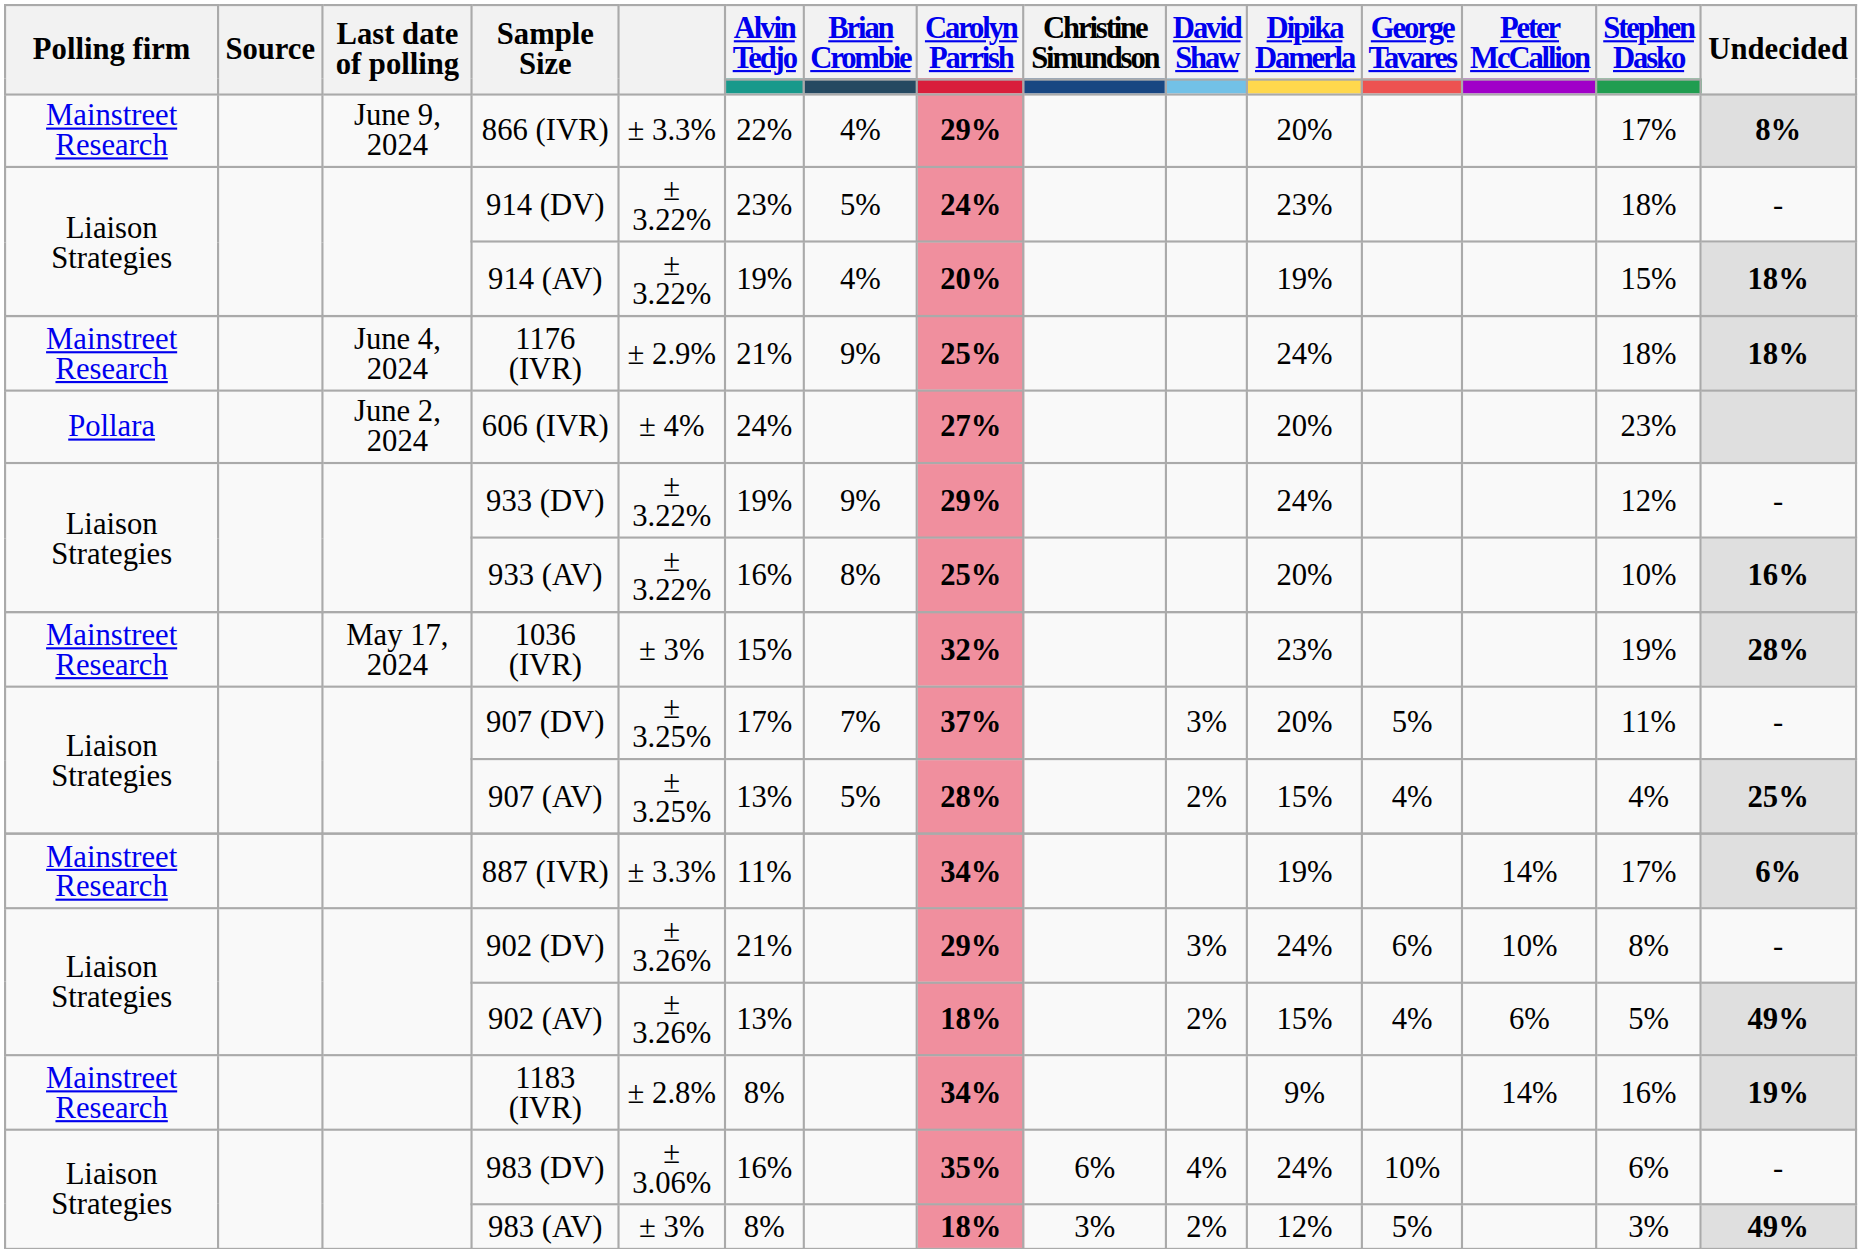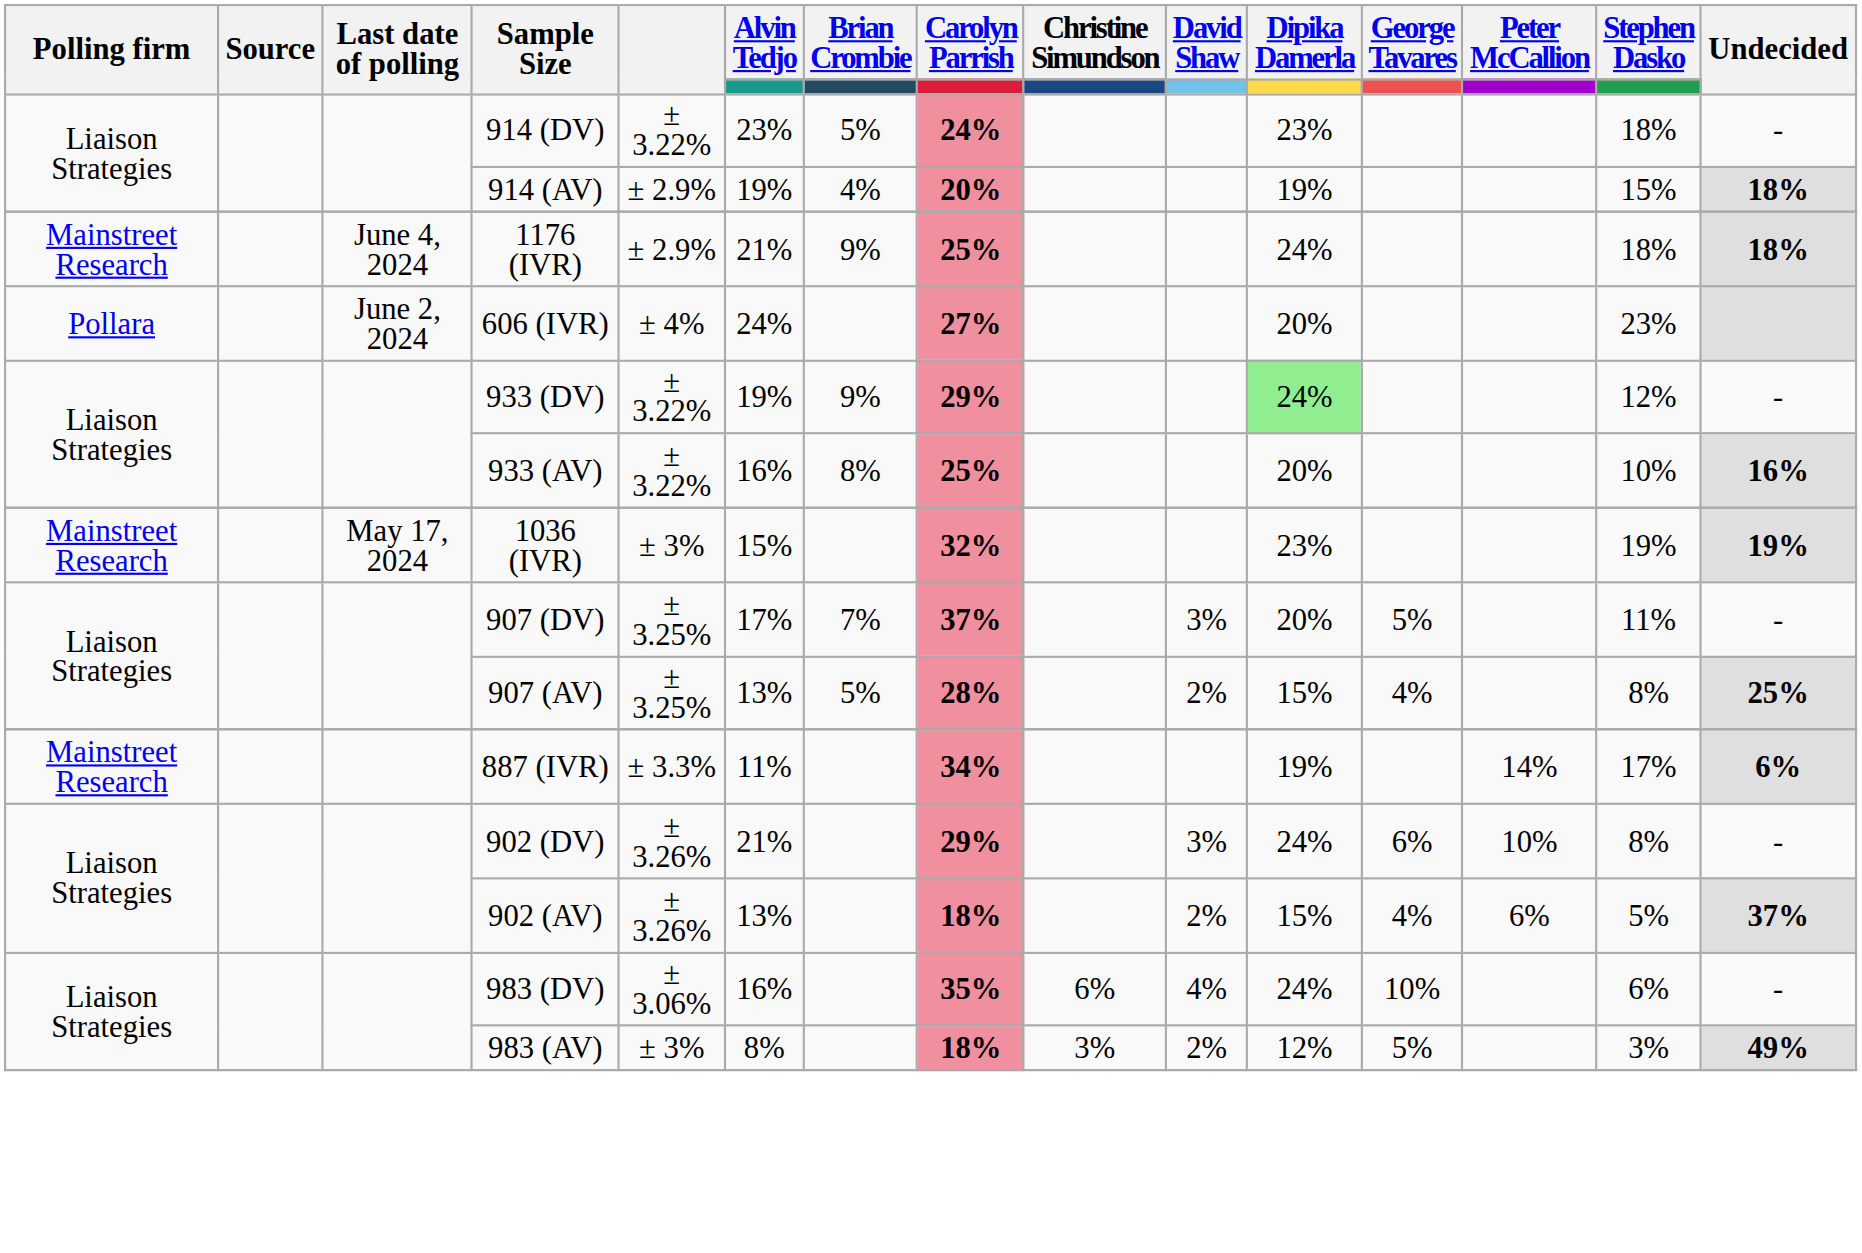- row: (545, 131)
(672, 279) ± 3.22% -> (672, 190) ± 2.9%
(1305, 501) no background -> (1305, 397) lightgreen background
(1778, 649) 28% -> (1778, 545) 19%
(1649, 797) 4% -> (1649, 693) 8%
(1778, 1019) 49% -> (1778, 915) 37%
- row: (545, 1093)
